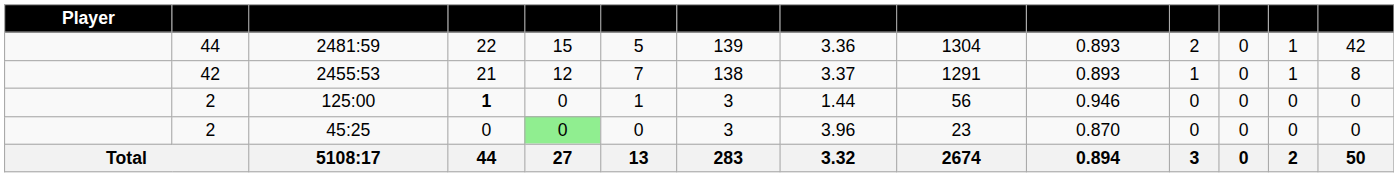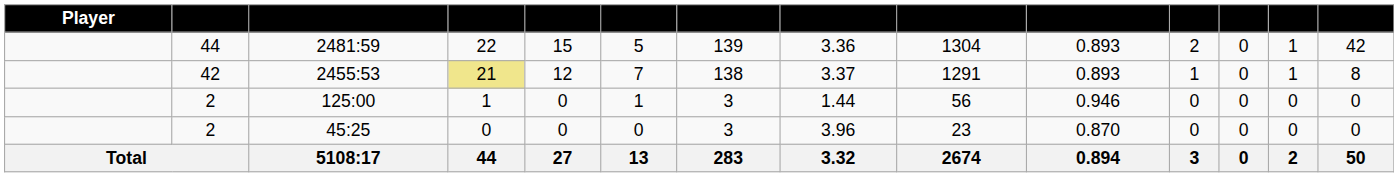(486, 74) no background -> (486, 74) khaki background
(486, 102) bold -> (486, 102) normal
(563, 130) lightgreen background -> (563, 130) no background
